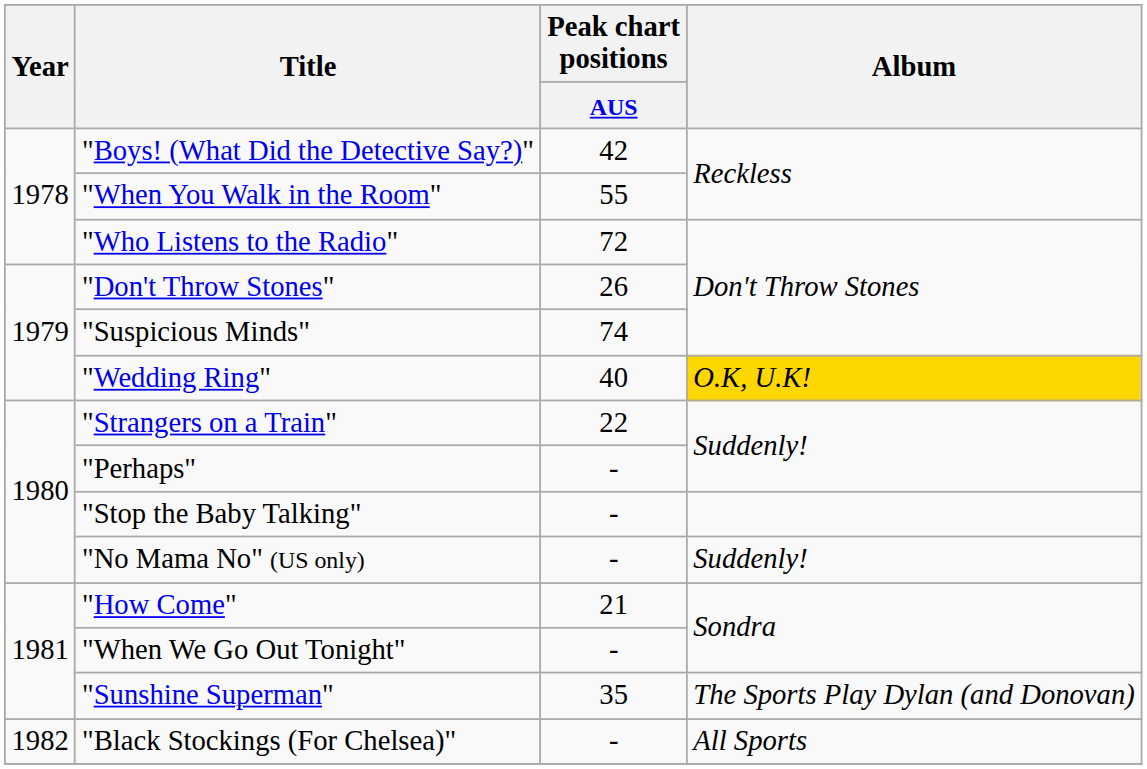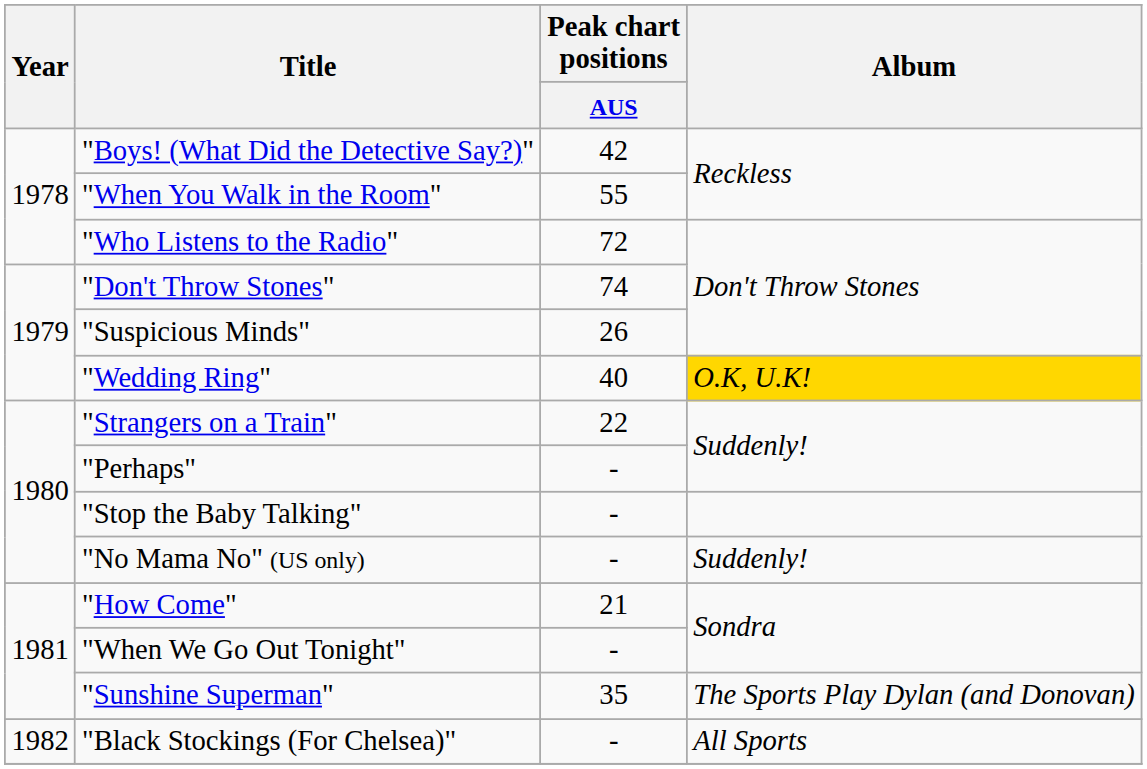(614, 286) 26 -> (614, 286) 74
(614, 331) 74 -> (614, 331) 26
